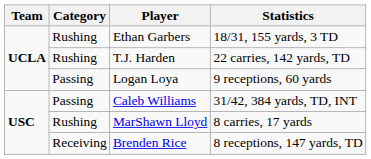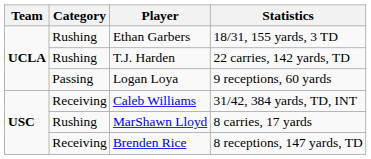(73, 100) Passing -> (79, 100) Receiving
